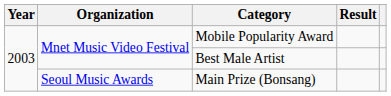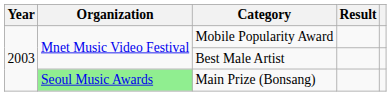(97, 79) no background -> (97, 79) lightgreen background
